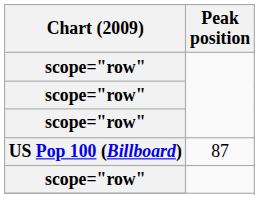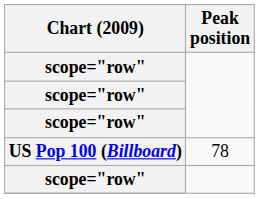(220, 151) 87 -> (220, 151) 78
